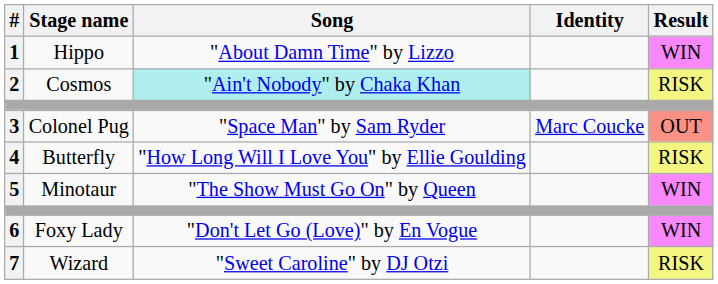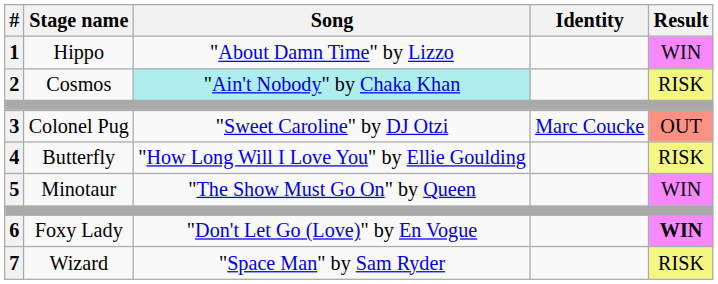(332, 125) "Space Man" by Sam Ryder -> (332, 125) "Sweet Caroline" by DJ Otzi
(681, 230) normal -> (681, 230) bold
(332, 262) "Sweet Caroline" by DJ Otzi -> (332, 262) "Space Man" by Sam Ryder
